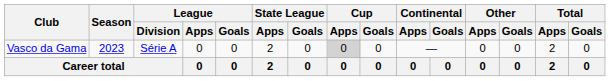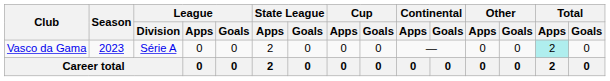(344, 48) lightgrey background -> (344, 48) no background
(552, 48) no background -> (552, 48) paleturquoise background
